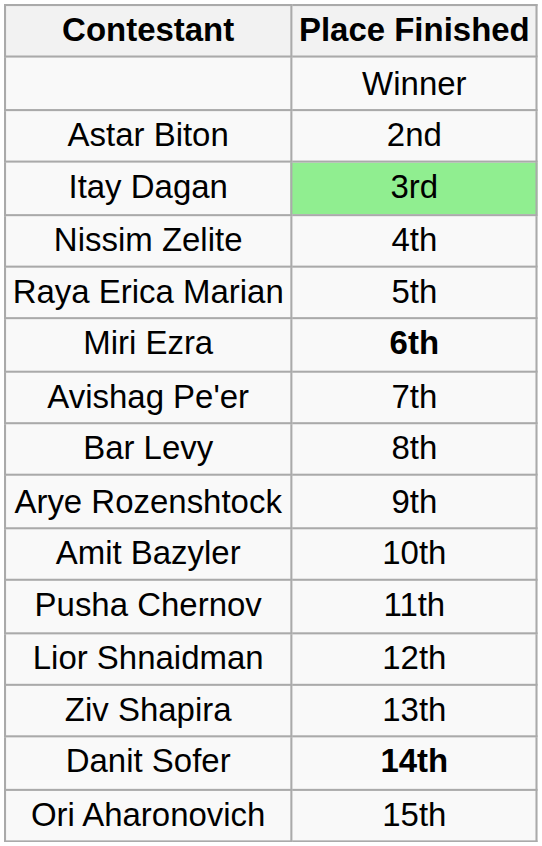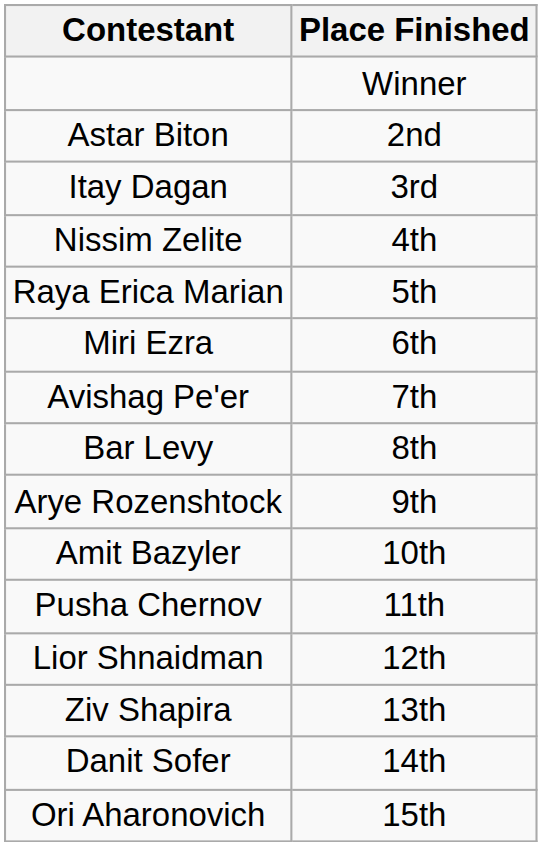(414, 187) lightgreen background -> (414, 187) no background
(414, 344) bold -> (414, 344) normal
(414, 762) bold -> (414, 762) normal
